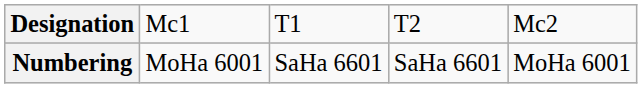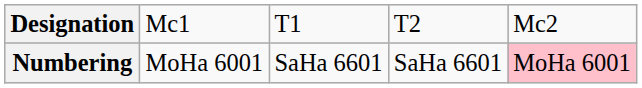(572, 62) no background -> (572, 62) pink background
